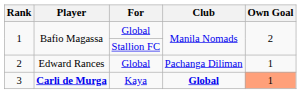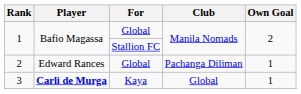(204, 80) bold -> (204, 80) normal
(270, 80) lightsalmon background -> (270, 80) no background
